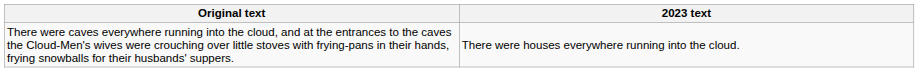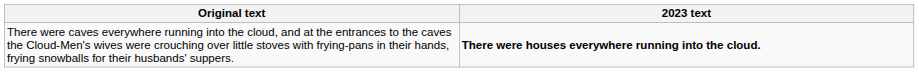(601, 44) normal -> (611, 44) bold
